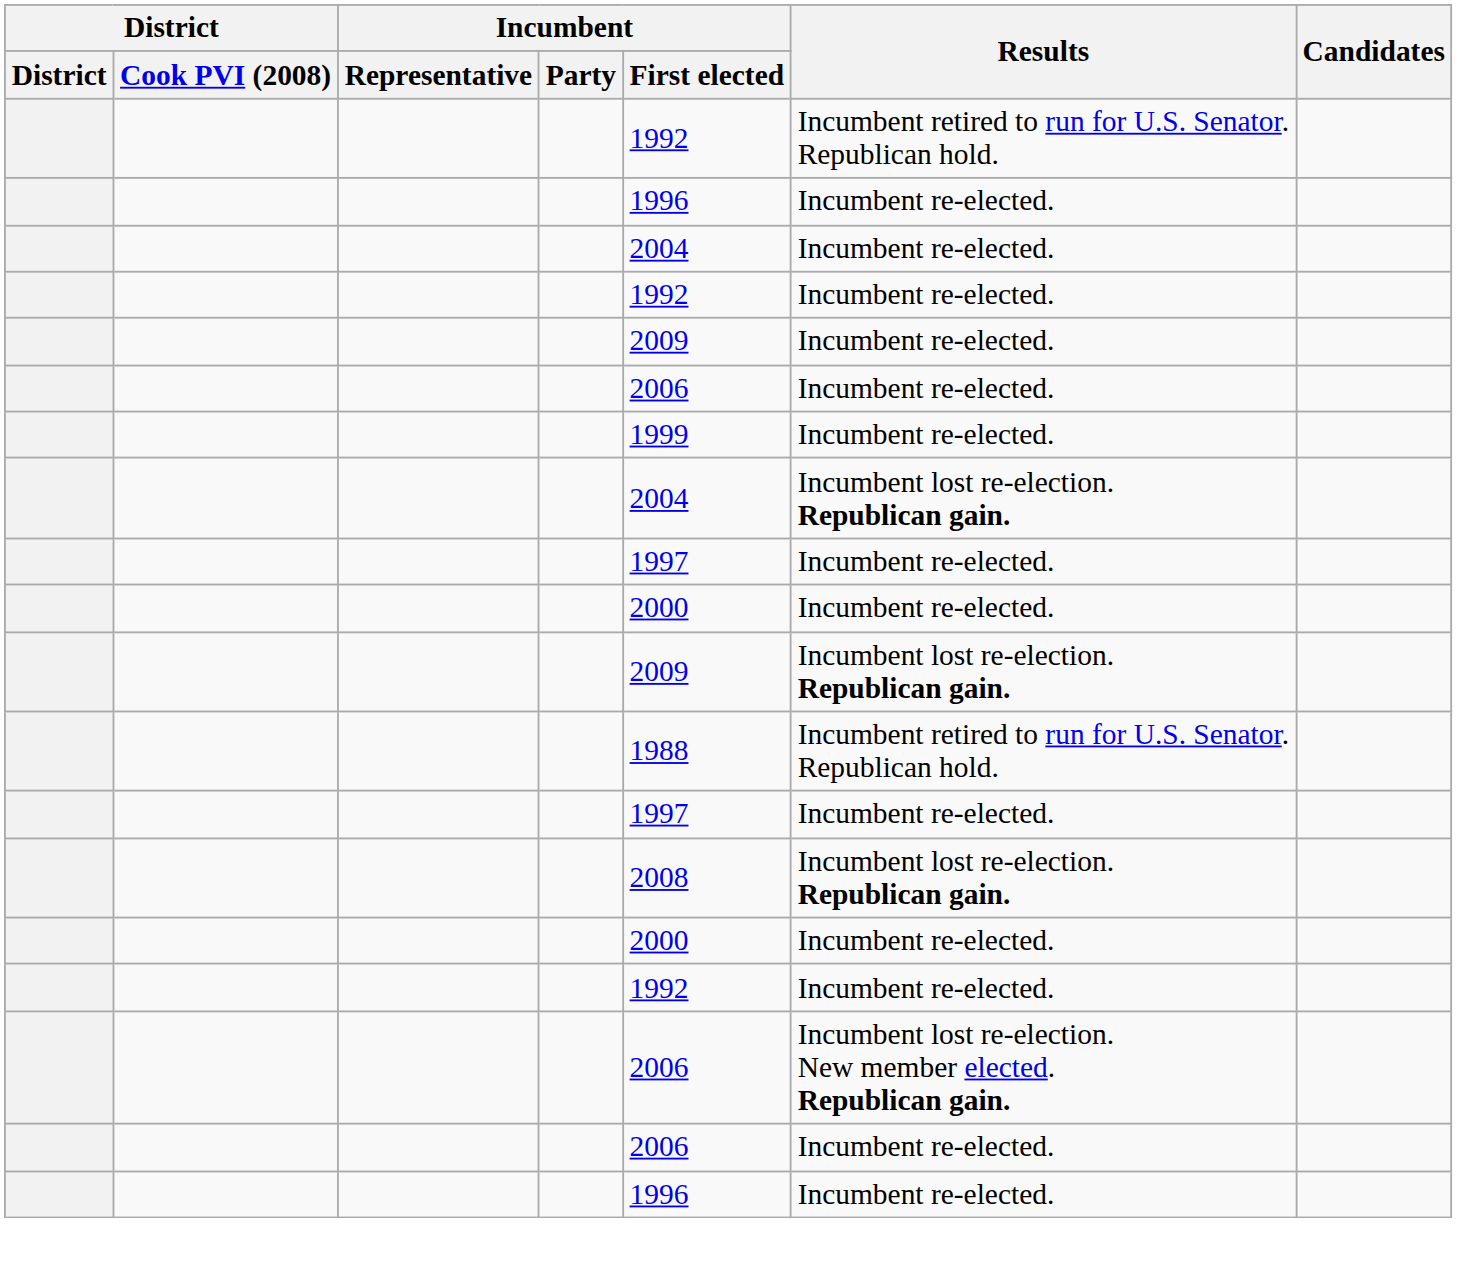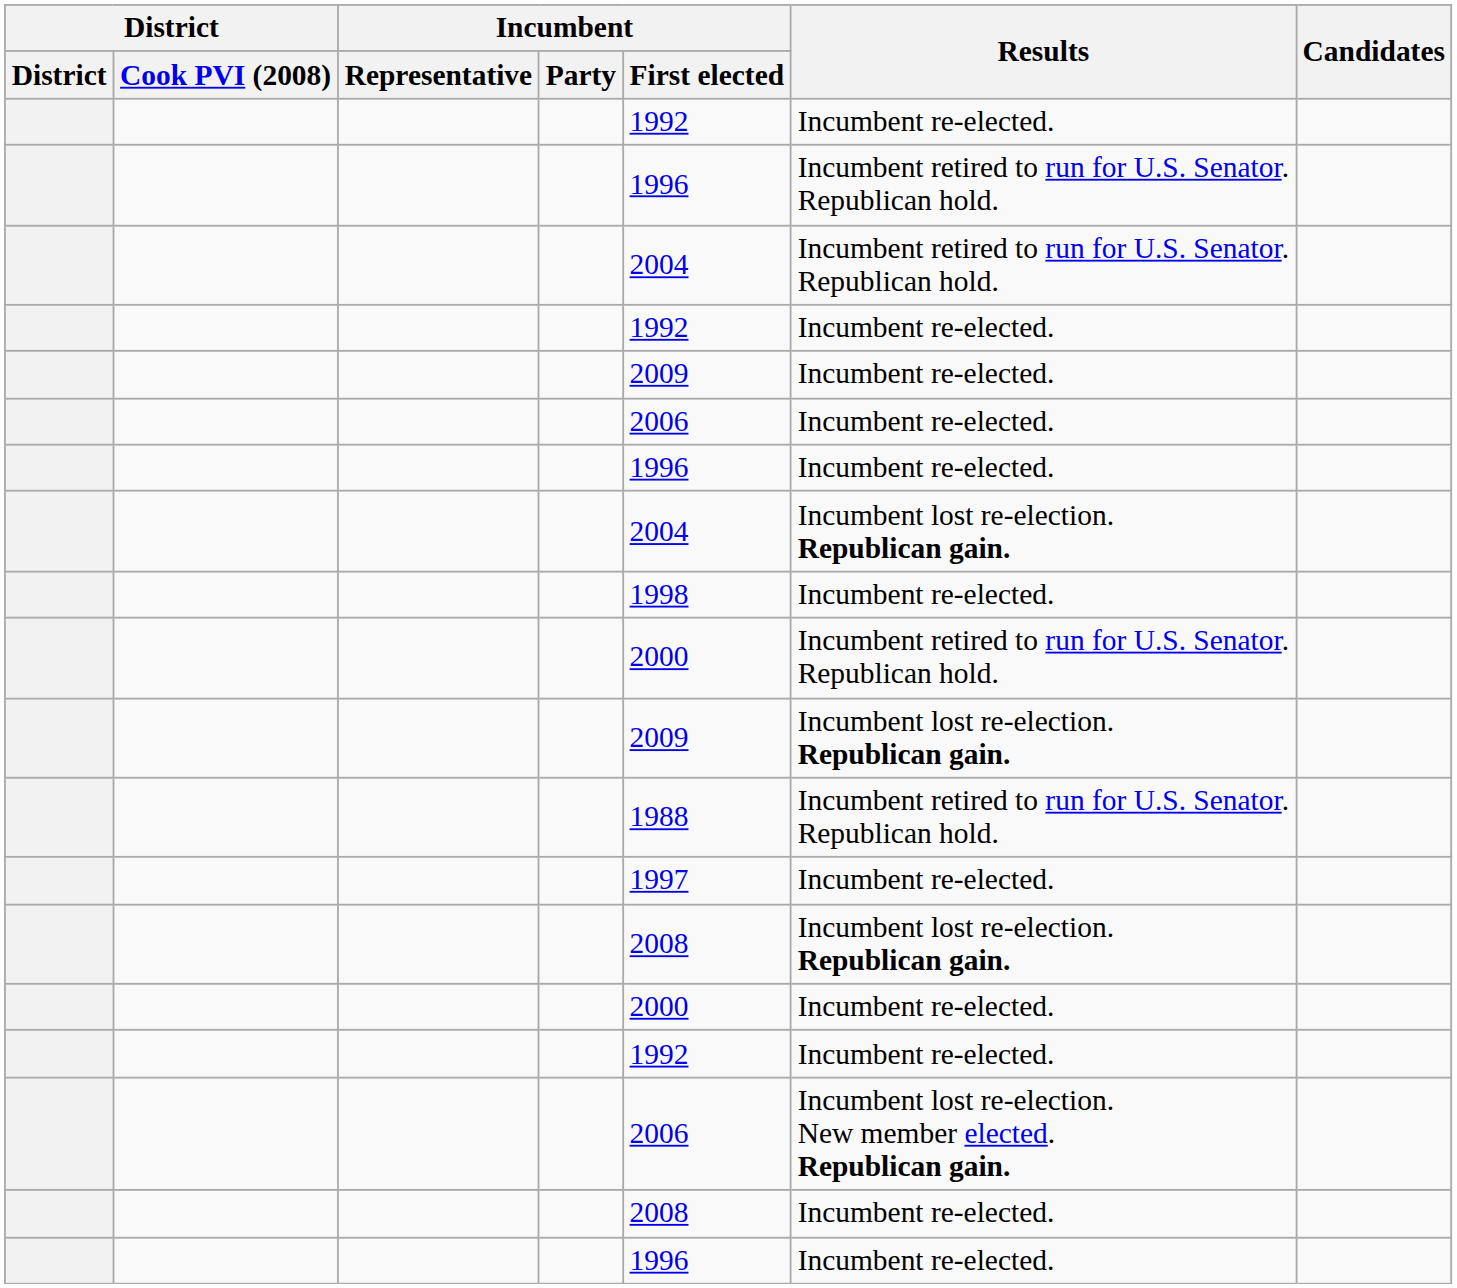(1043, 137) Incumbent retired to run for U.S. Senator. Republican hold. -> (926, 121) Incumbent re-elected.
(926, 201) Incumbent re-elected. -> (1043, 184) Incumbent retired to run for U.S. Senator. Republican hold.
(926, 247) Incumbent re-elected. -> (1043, 264) Incumbent retired to run for U.S. Senator. Republican hold.
(659, 434) 1999 -> (659, 467) 1996
(659, 560) 1997 -> (659, 594) 1998
(926, 607) Incumbent re-elected. -> (1043, 657) Incumbent retired to run for U.S. Senator. Republican hold.
(659, 1146) 2006 -> (659, 1213) 2008
